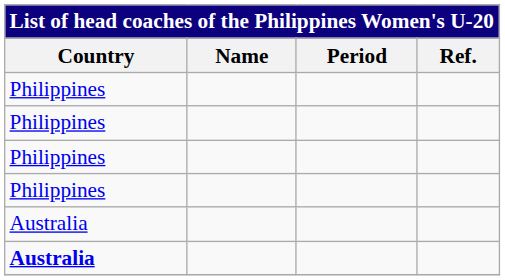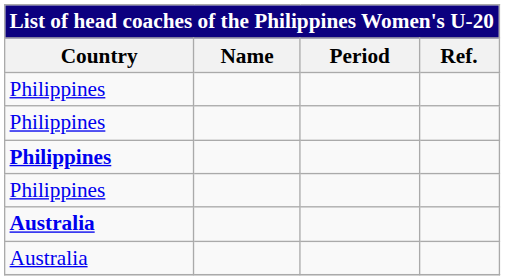(57, 156) normal -> (60, 156) bold
(49, 223) normal -> (52, 223) bold
(52, 257) bold -> (49, 257) normal
